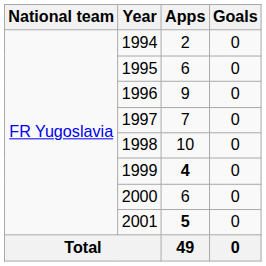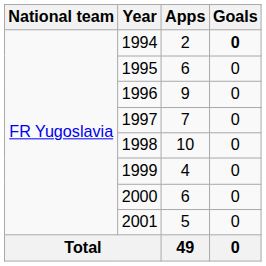(235, 42) normal -> (235, 42) bold
(185, 171) bold -> (185, 171) normal
(185, 222) bold -> (185, 222) normal
